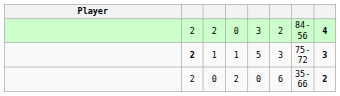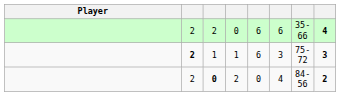(258, 30) 3 -> (258, 30) 6
(281, 30) 2 -> (281, 30) 6
(303, 30) 84-56 -> (303, 30) 35-66
(258, 55) 5 -> (258, 55) 6
(214, 79) normal -> (214, 79) bold
(281, 79) 6 -> (281, 79) 4
(303, 79) 35-66 -> (303, 79) 84-56
